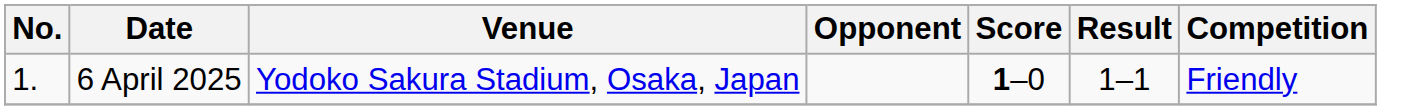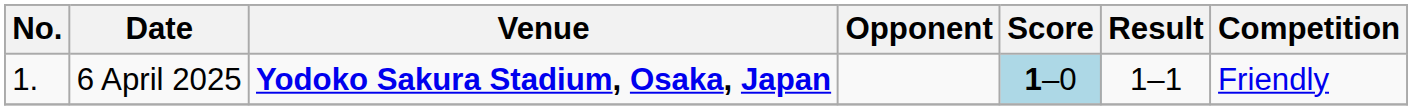(528, 78) normal -> (544, 78) bold
(1019, 78) no background -> (1051, 78) lightblue background
